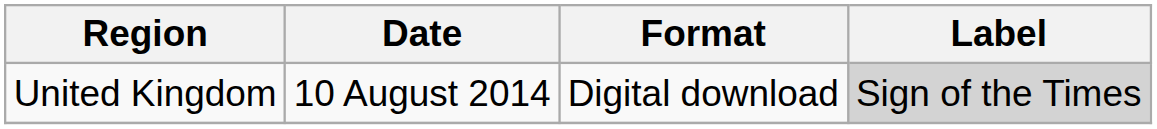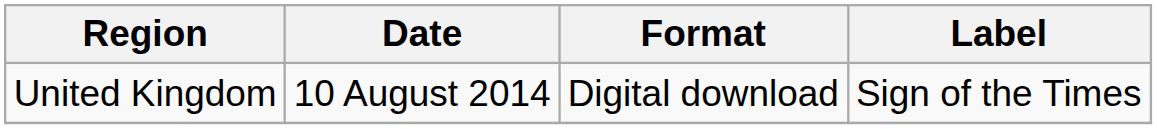(999, 92) lightgrey background -> (999, 92) no background
